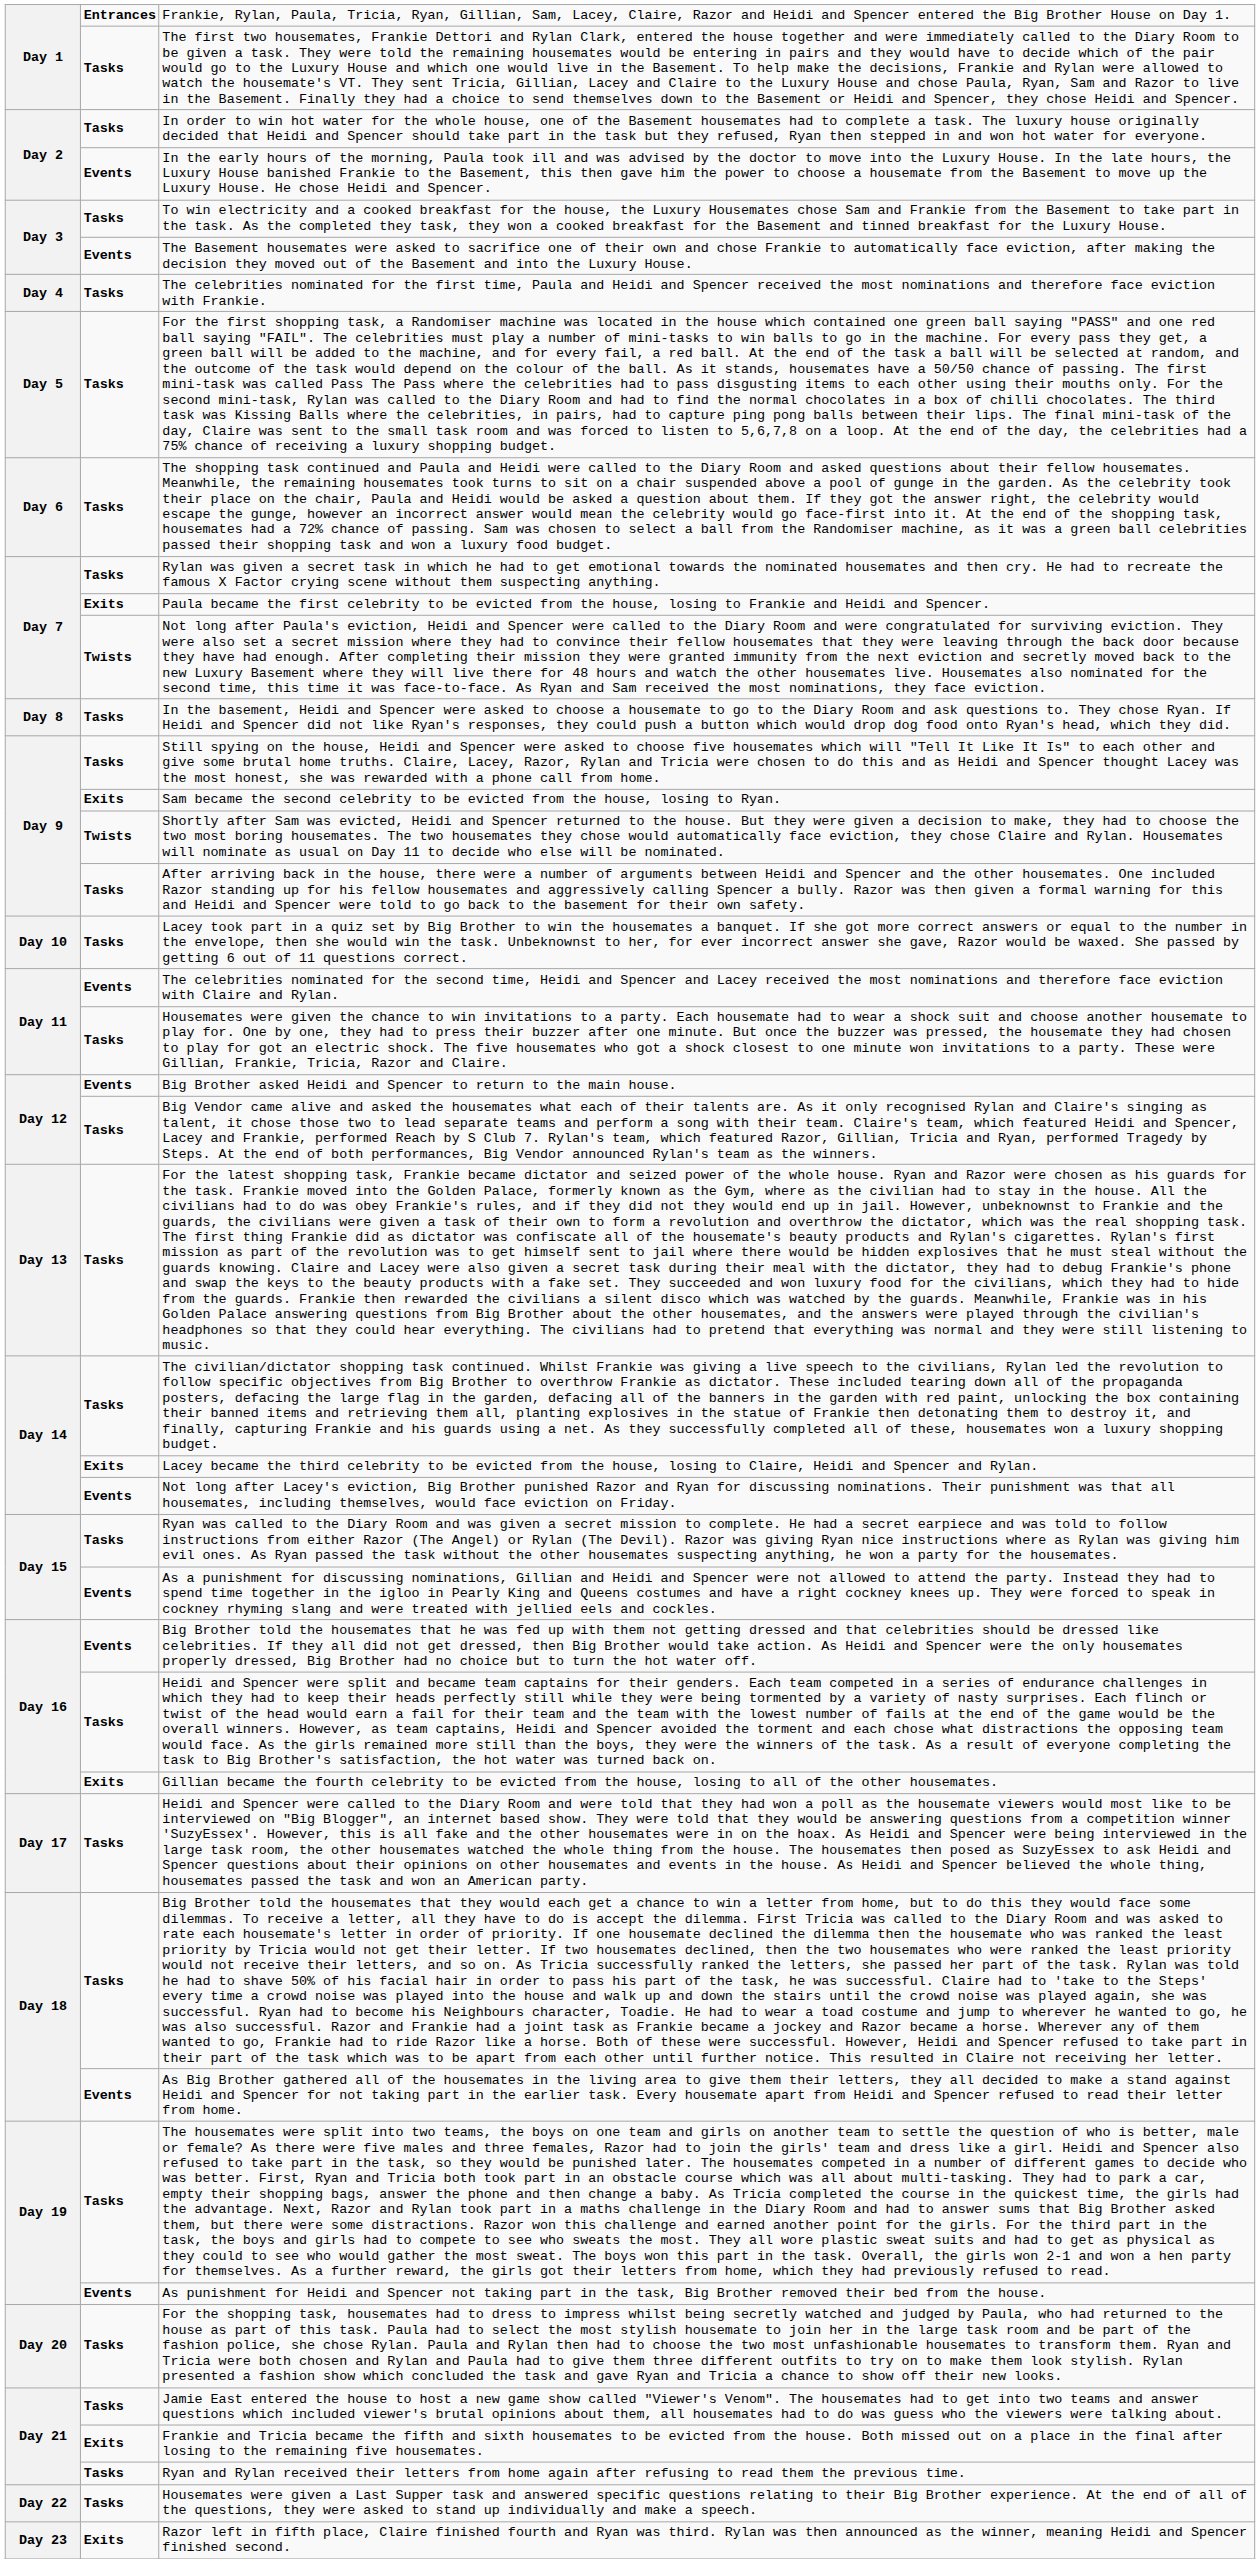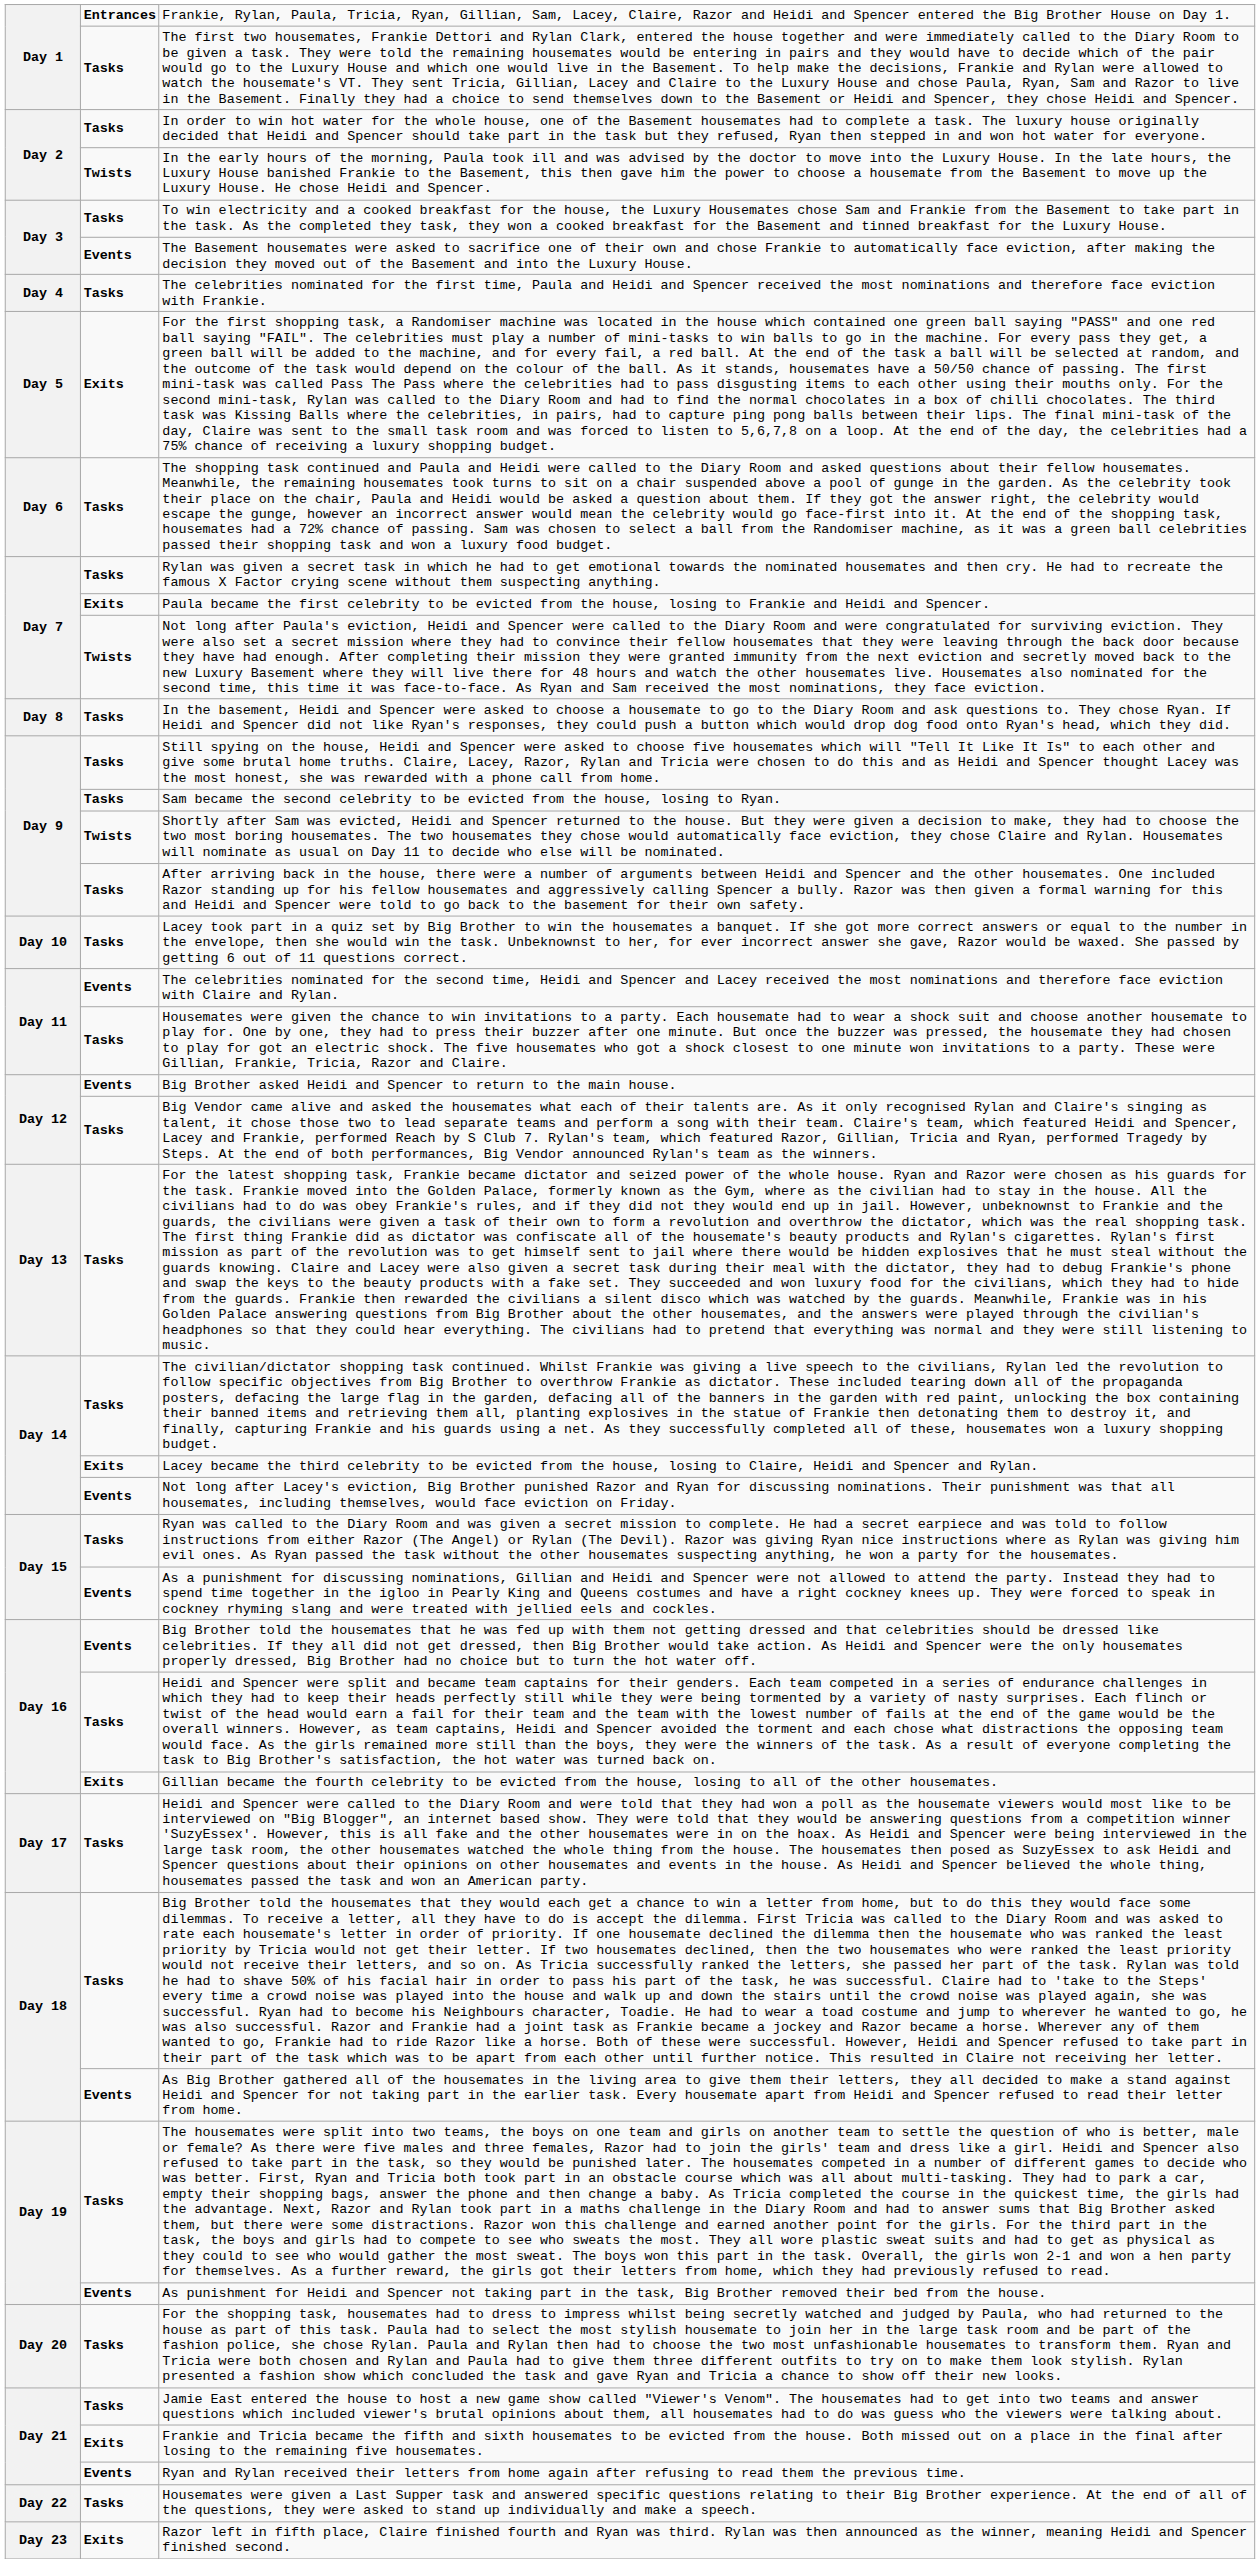(108, 174) Events -> (108, 174) Twists
(104, 384) Tasks -> (104, 384) Exits
(104, 800) Exits -> (104, 800) Tasks
(104, 2473) Tasks -> (108, 2473) Events
